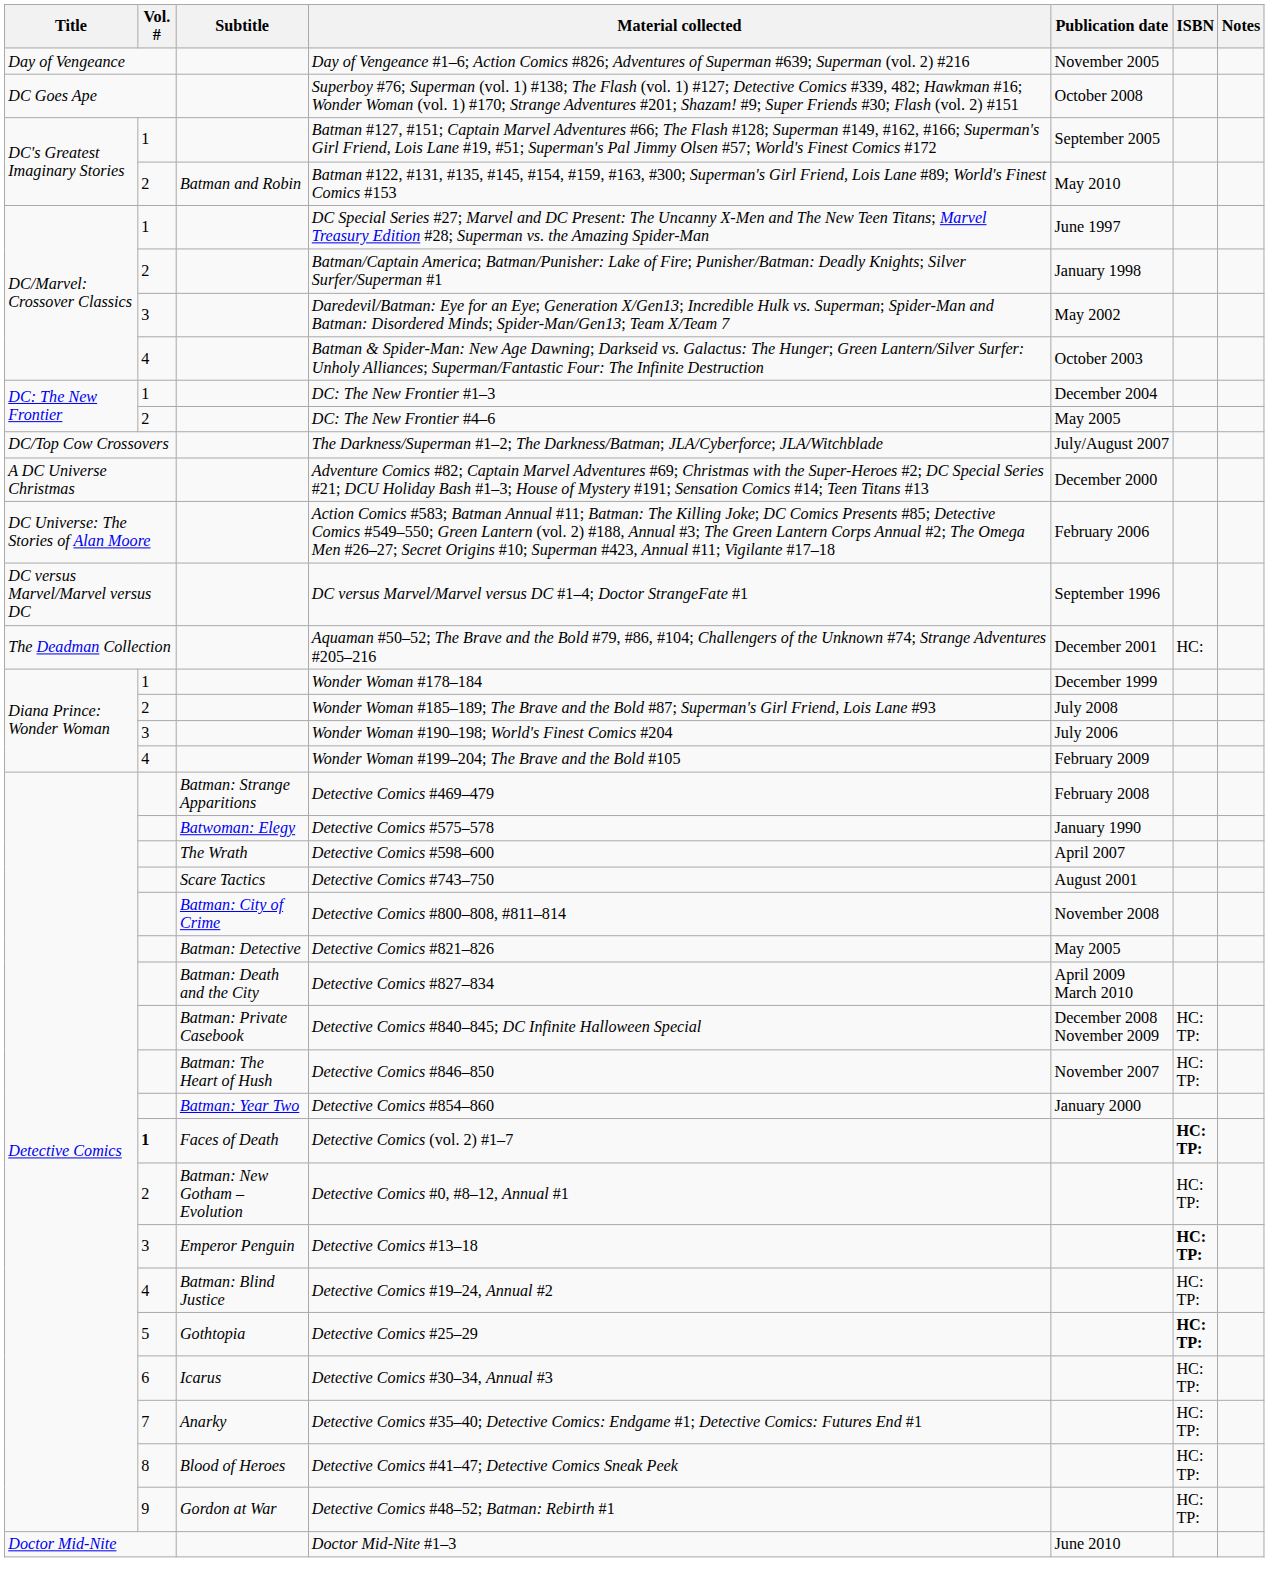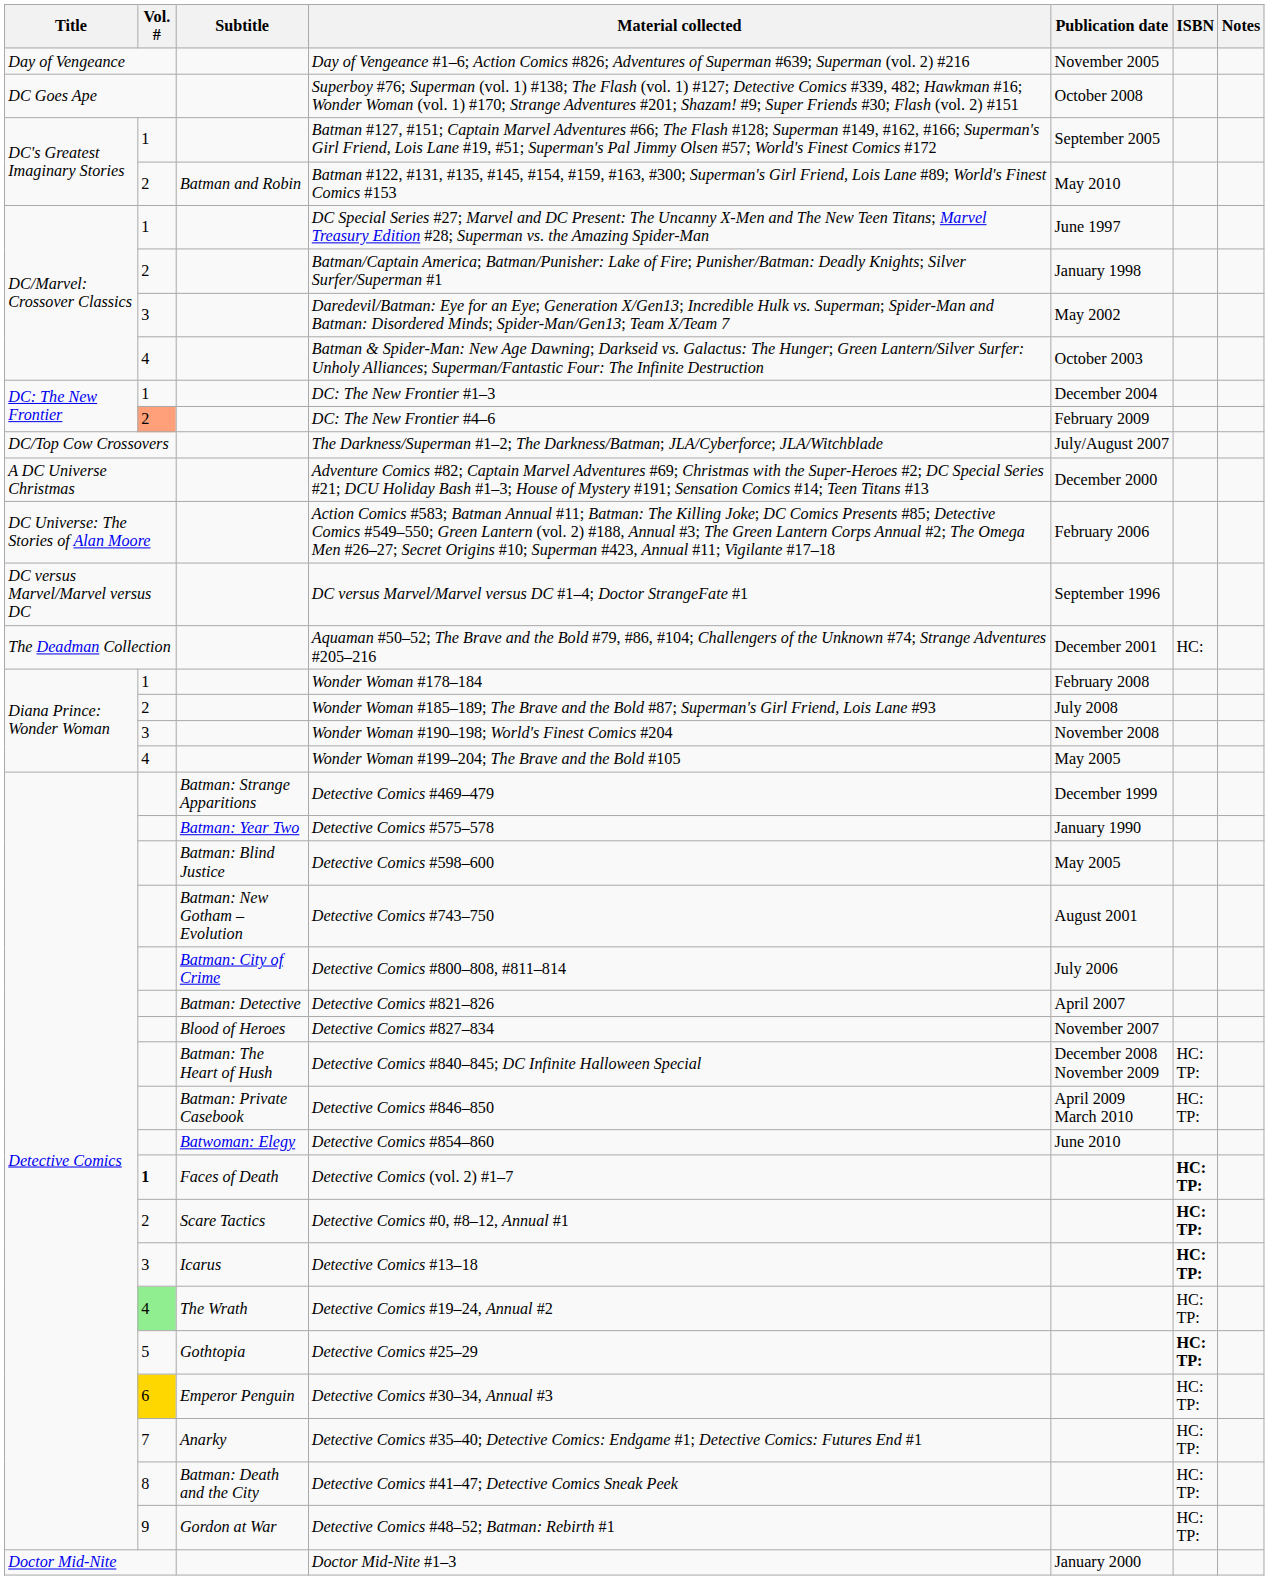(145, 419) no background -> (145, 419) lightsalmon background
(1088, 419) May 2005 -> (1102, 419) February 2009
(1106, 681) December 1999 -> (1102, 681) February 2008
(1086, 733) July 2006 -> (1107, 733) November 2008
(1102, 758) February 2009 -> (1088, 758) May 2005
(1102, 793) February 2008 -> (1106, 793) December 1999
(238, 828) Batwoman: Elegy -> (240, 828) Batman: Year Two
(214, 853) The Wrath -> (227, 862) Batman: Blind Justice
(1090, 853) April 2007 -> (1088, 862) May 2005
(223, 879) Scare Tactics -> (224, 915) Batman: New Gotham –Evolution
(1107, 914) November 2008 -> (1086, 968) July 2006
(1088, 948) May 2005 -> (1090, 1003) April 2007
(229, 983) Batman: Death and the City -> (233, 1029) Blood of Heroes
(1094, 983) April 2009 March 2010 -> (1107, 1029) November 2007
(234, 1027) Batman: Private Casebook -> (226, 1063) Batman: The Heart of Hush
(226, 1071) Batman: The Heart of Hush -> (234, 1107) Batman: Private Casebook
(1107, 1071) November 2007 -> (1094, 1107) April 2009 March 2010
(240, 1105) Batman: Year Two -> (238, 1142) Batwoman: Elegy
(1098, 1105) January 2000 -> (1088, 1142) June 2010
(224, 1193) Batman: New Gotham –Evolution -> (223, 1220) Scare Tactics
(1190, 1193) normal -> (1191, 1220) bold
(237, 1246) Emperor Penguin -> (201, 1264) Icarus
(145, 1290) no background -> (145, 1308) lightgreen background
(227, 1290) Batman: Blind Justice -> (214, 1308) The Wrath
(145, 1377) no background -> (145, 1396) gold background
(201, 1377) Icarus -> (237, 1396) Emperor Penguin
(233, 1465) Blood of Heroes -> (229, 1483) Batman: Death and the City
(1088, 1544) June 2010 -> (1098, 1562) January 2000
